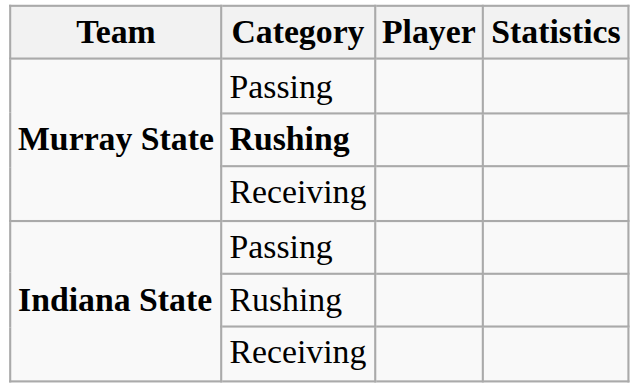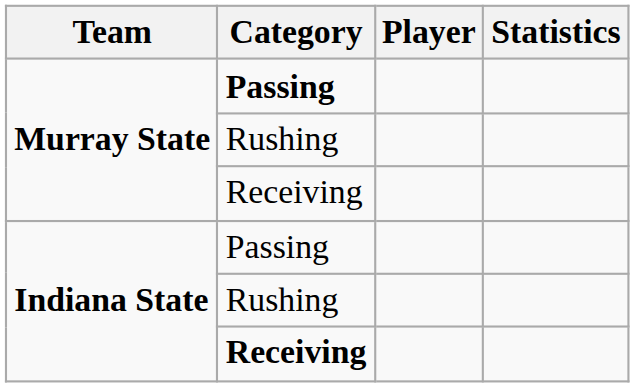(281, 85) normal -> (280, 85) bold
(290, 139) bold -> (282, 139) normal
(298, 353) normal -> (296, 353) bold
